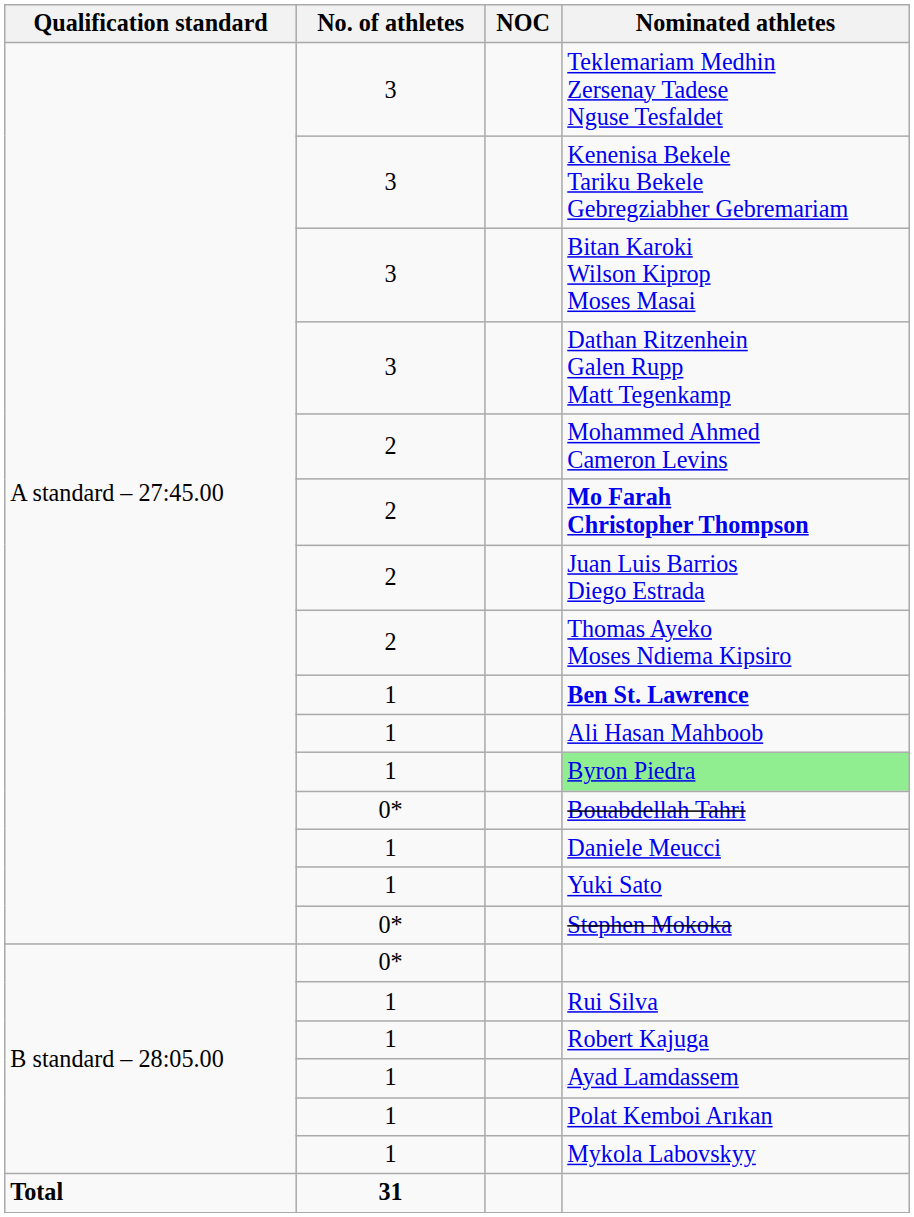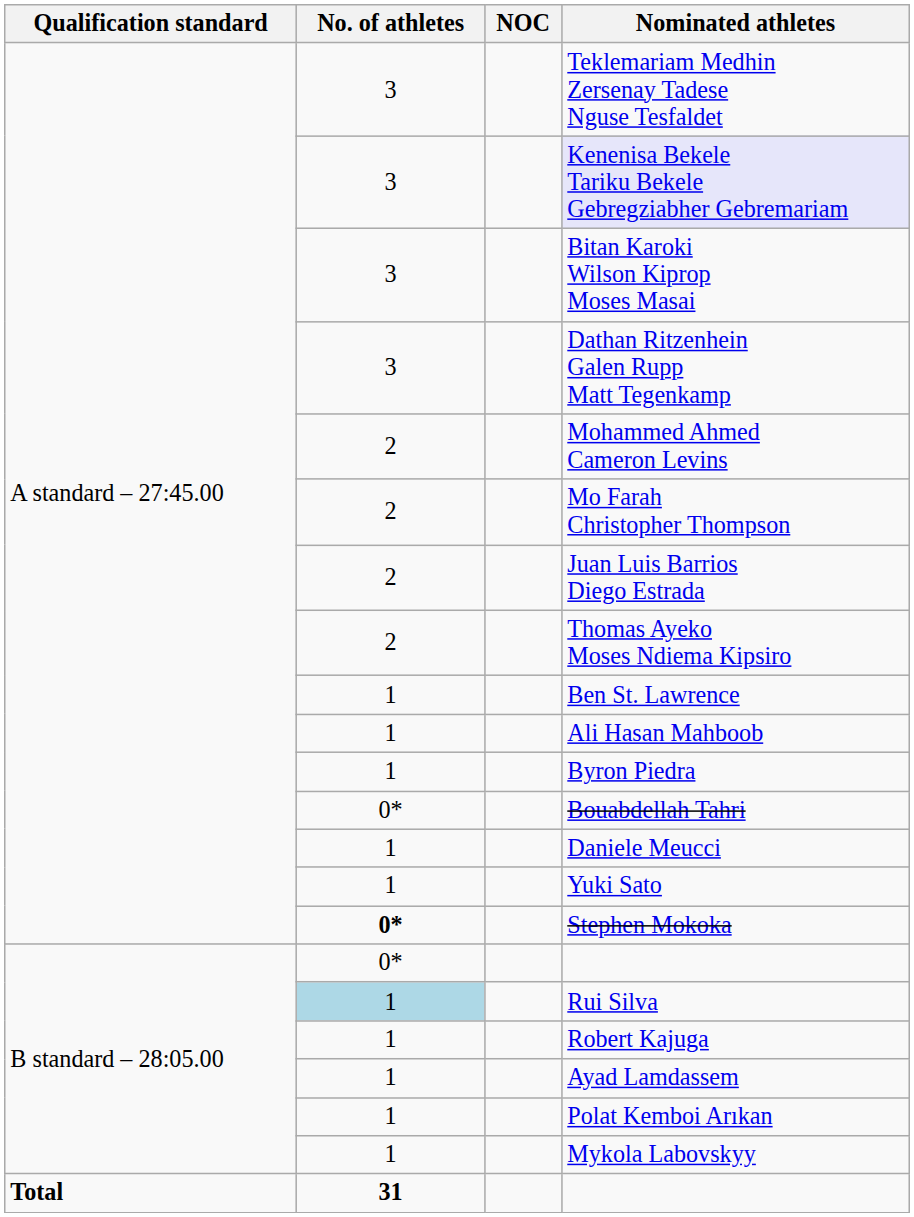(708, 181) no background -> (708, 181) lavender background
(688, 511) bold -> (679, 511) normal
(658, 694) bold -> (653, 694) normal
(631, 771) lightgreen background -> (631, 771) no background
(391, 924) normal -> (391, 924) bold
(391, 1001) no background -> (391, 1001) lightblue background
